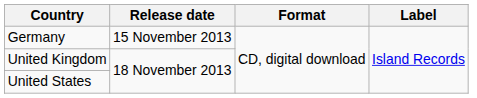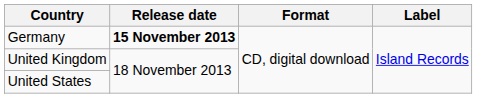(172, 37) normal -> (174, 37) bold
